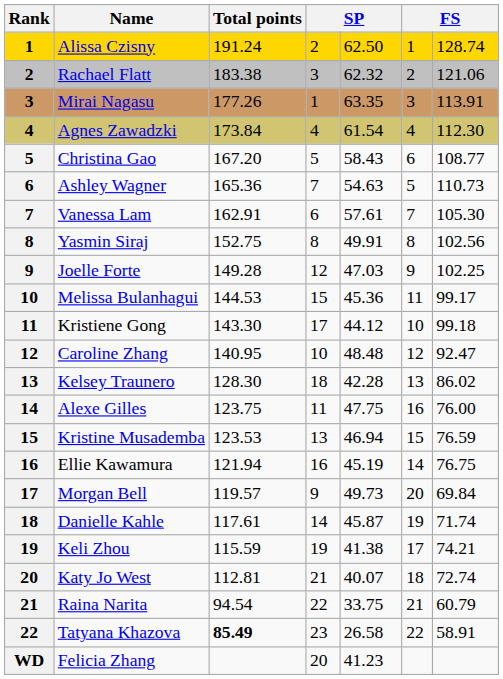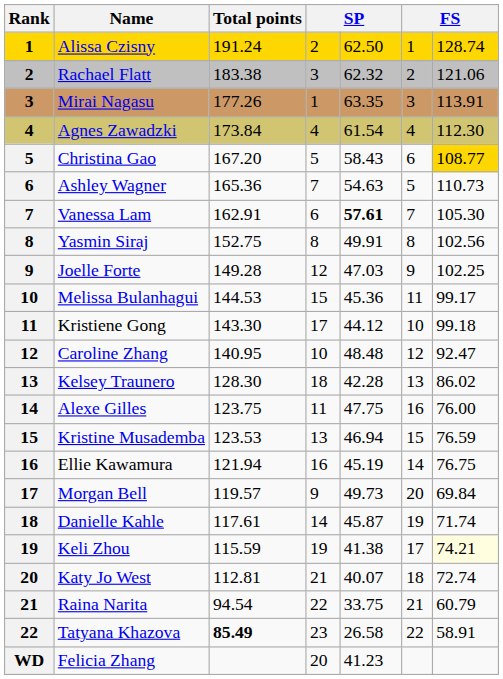(460, 158) no background -> (460, 158) gold background
(363, 213) normal -> (363, 213) bold
(456, 548) no background -> (456, 548) lightyellow background
